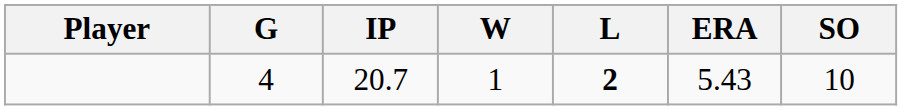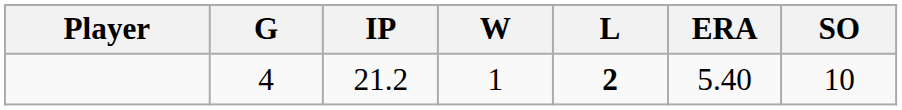(381, 78) 20.7 -> (381, 78) 21.2
(725, 78) 5.43 -> (725, 78) 5.40
